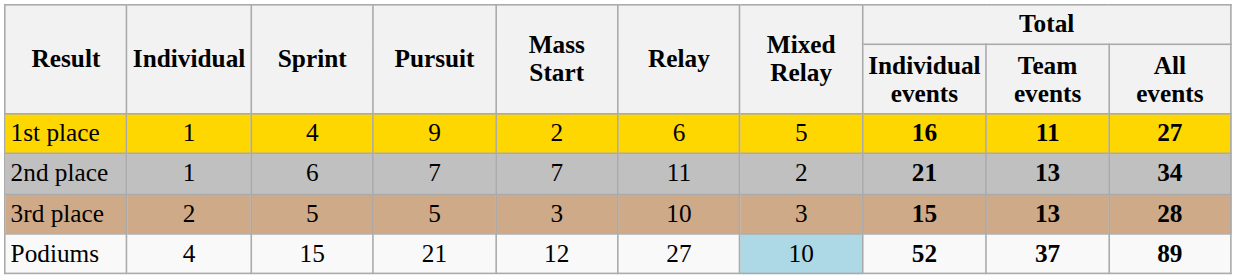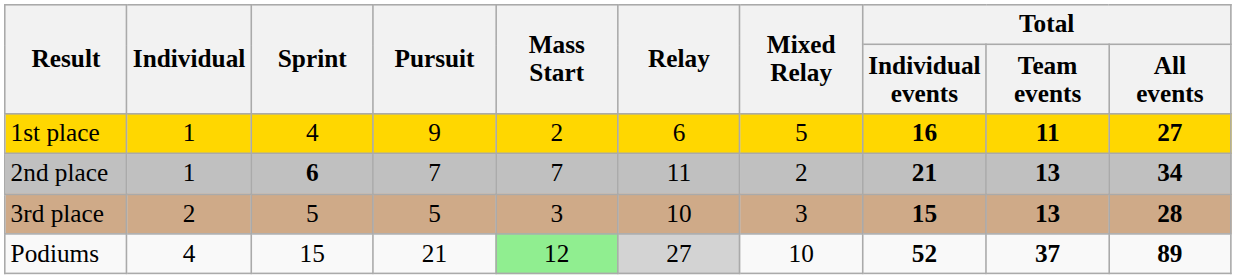(312, 173) normal -> (312, 173) bold
(557, 253) no background -> (557, 253) lightgreen background
(679, 253) no background -> (679, 253) lightgrey background
(801, 253) lightblue background -> (801, 253) no background
